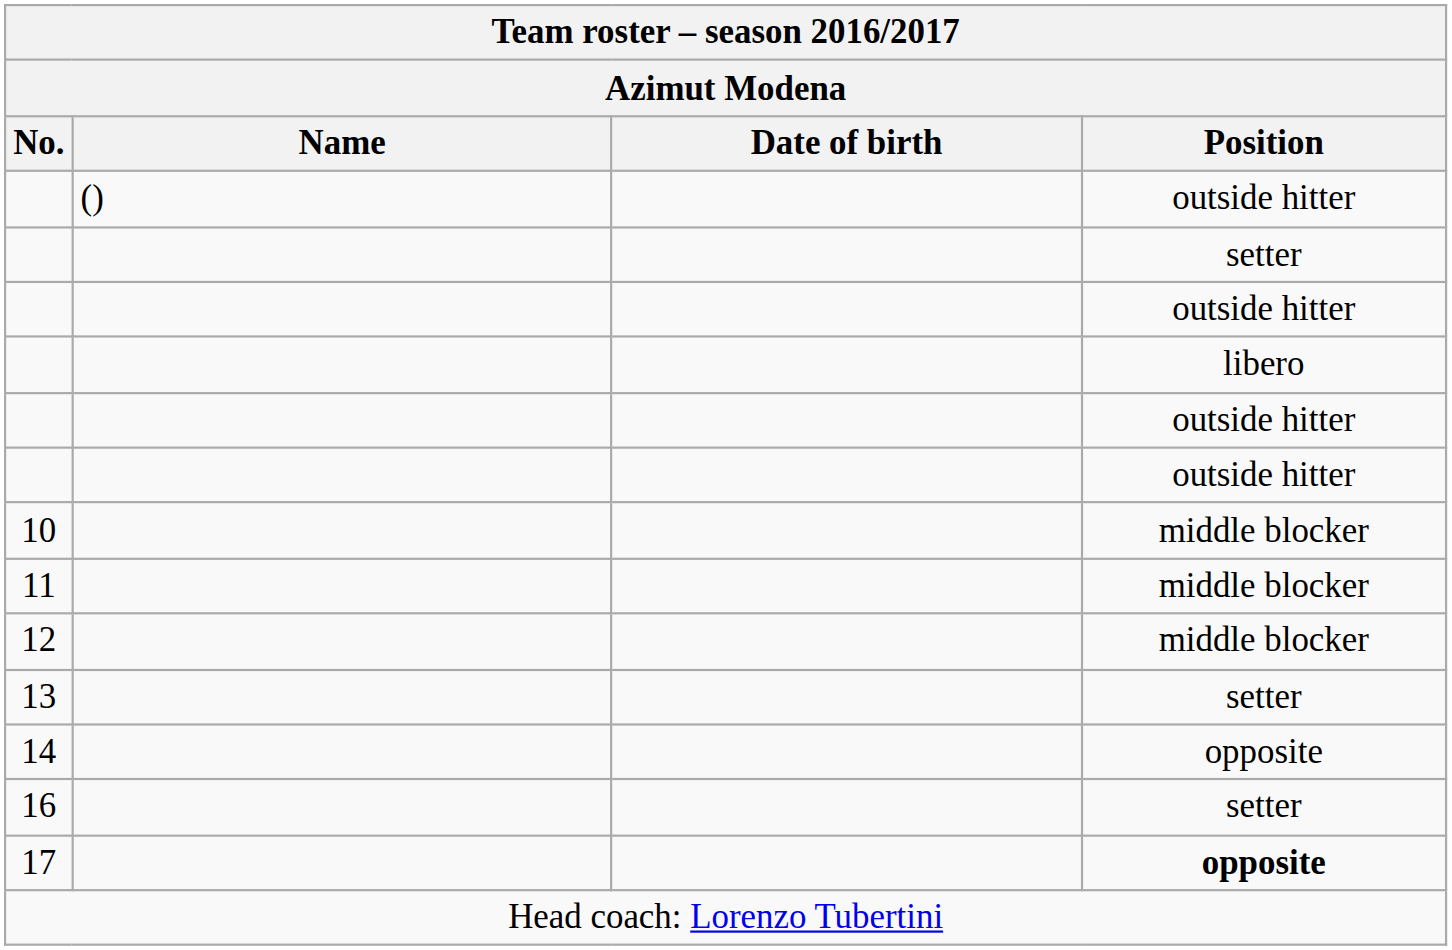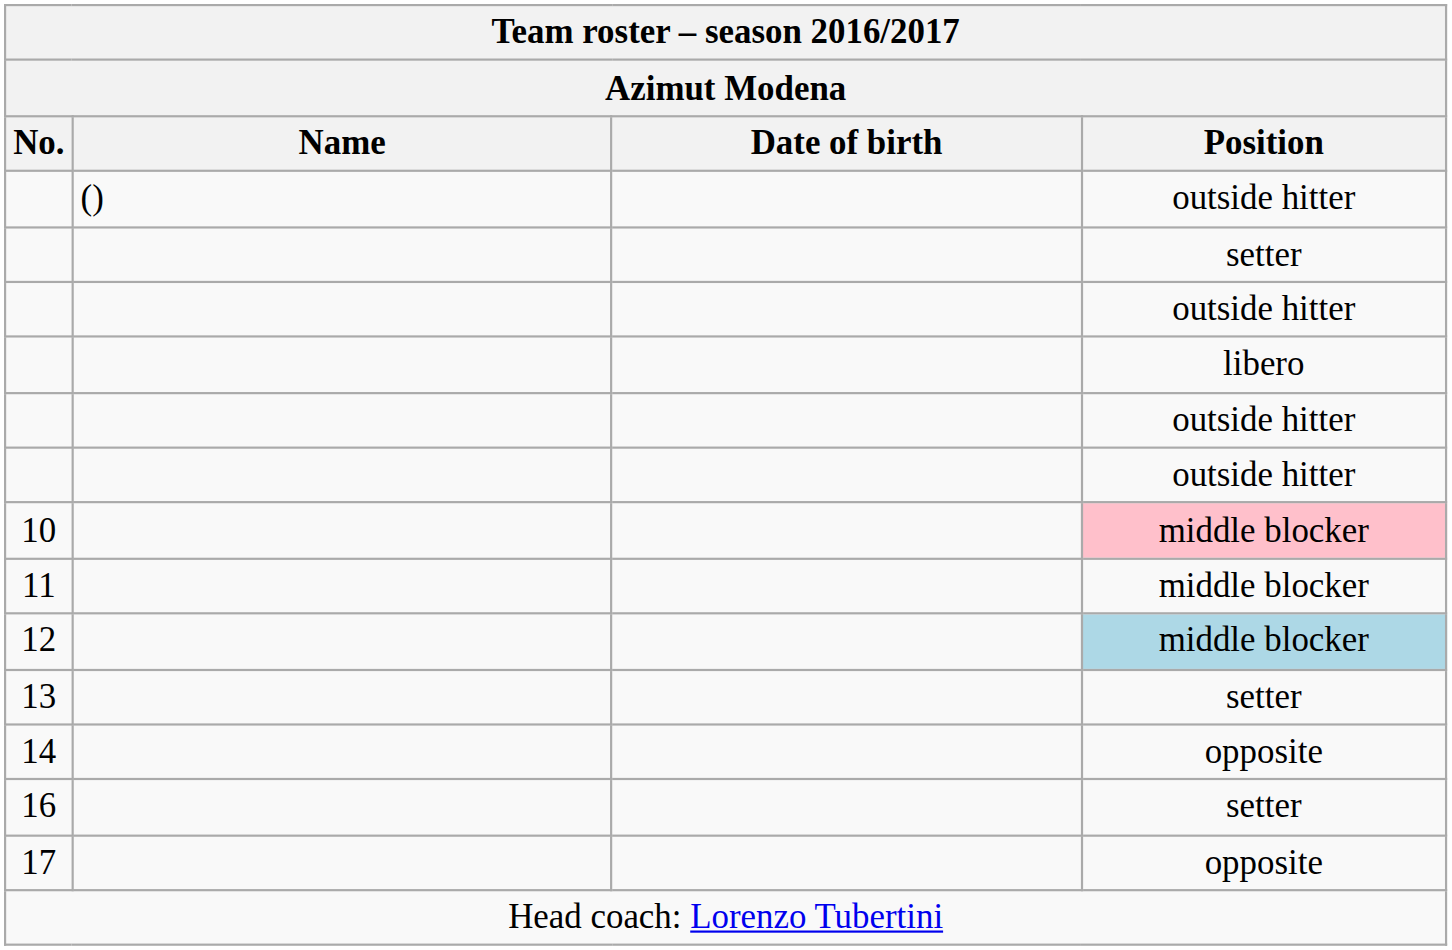(1264, 530) no background -> (1264, 530) pink background
(1264, 640) no background -> (1264, 640) lightblue background
(1264, 861) bold -> (1264, 861) normal
